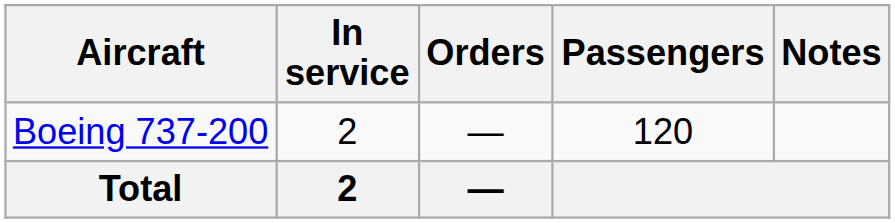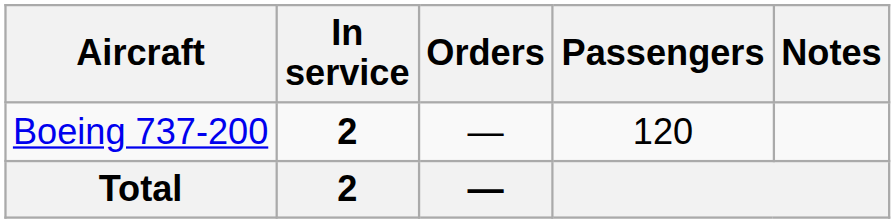(347, 131) normal -> (347, 131) bold
